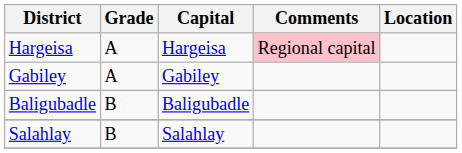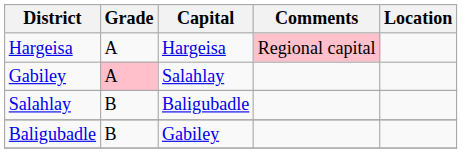(111, 76) no background -> (111, 76) pink background
(191, 76) Gabiley -> (193, 76) Salahlay
(52, 104) Baligubadle -> (40, 104) Salahlay
(40, 133) Salahlay -> (52, 133) Baligubadle
(193, 133) Salahlay -> (191, 133) Gabiley
